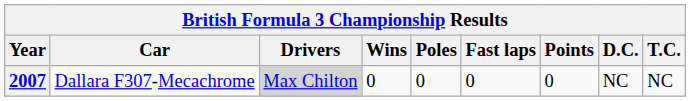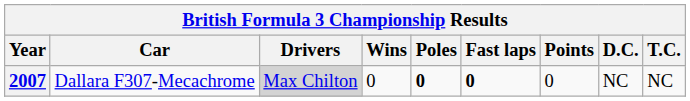(420, 81) normal -> (420, 81) bold
(470, 81) normal -> (470, 81) bold
